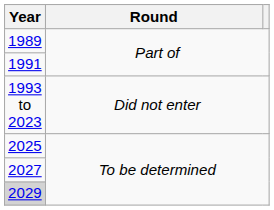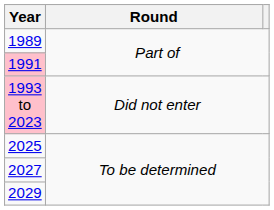(25, 65) no background -> (25, 65) pink background
(25, 105) no background -> (25, 105) pink background
(25, 194) lightgrey background -> (25, 194) no background
